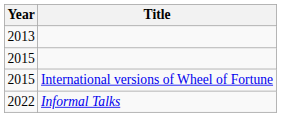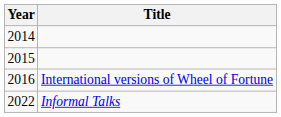(21, 36) 2013 -> (21, 36) 2014
(21, 79) 2015 -> (21, 79) 2016
